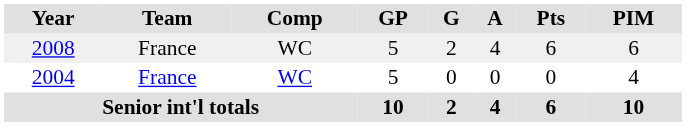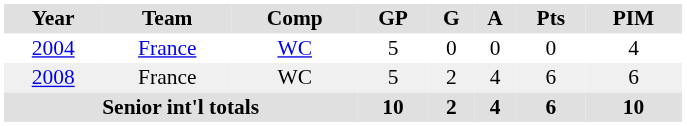rows swapped: (53, 77) <-> (53, 48)
